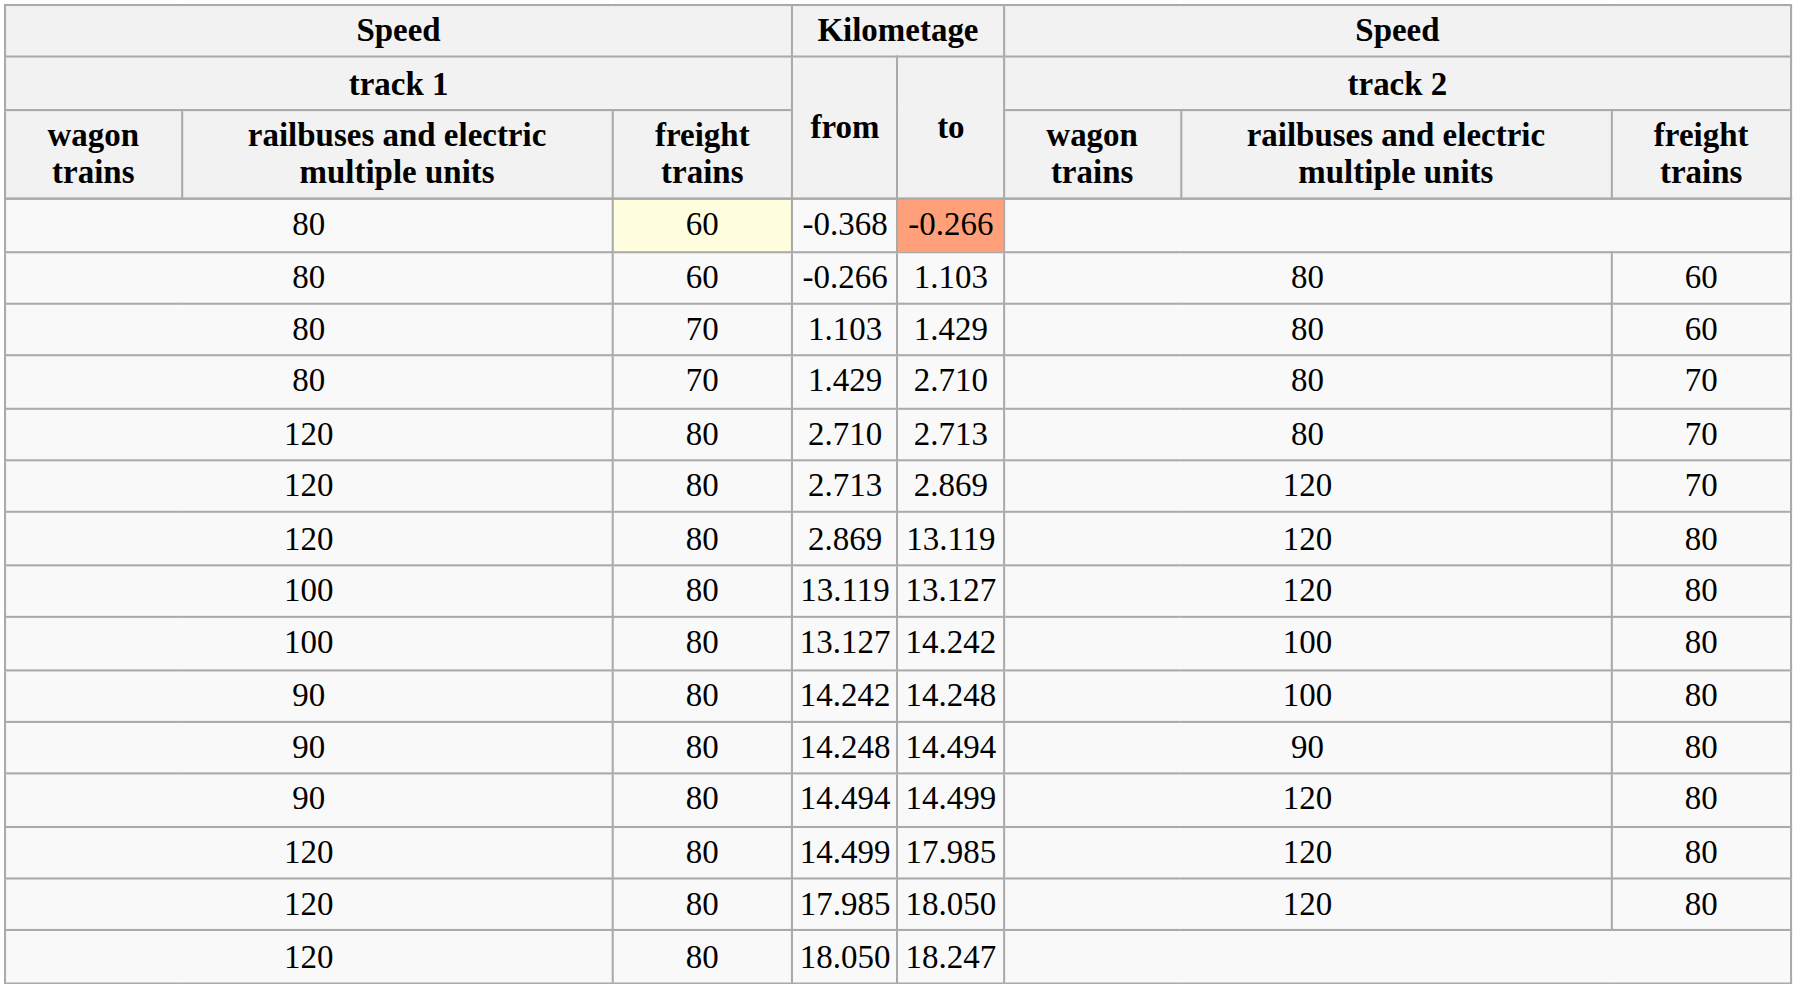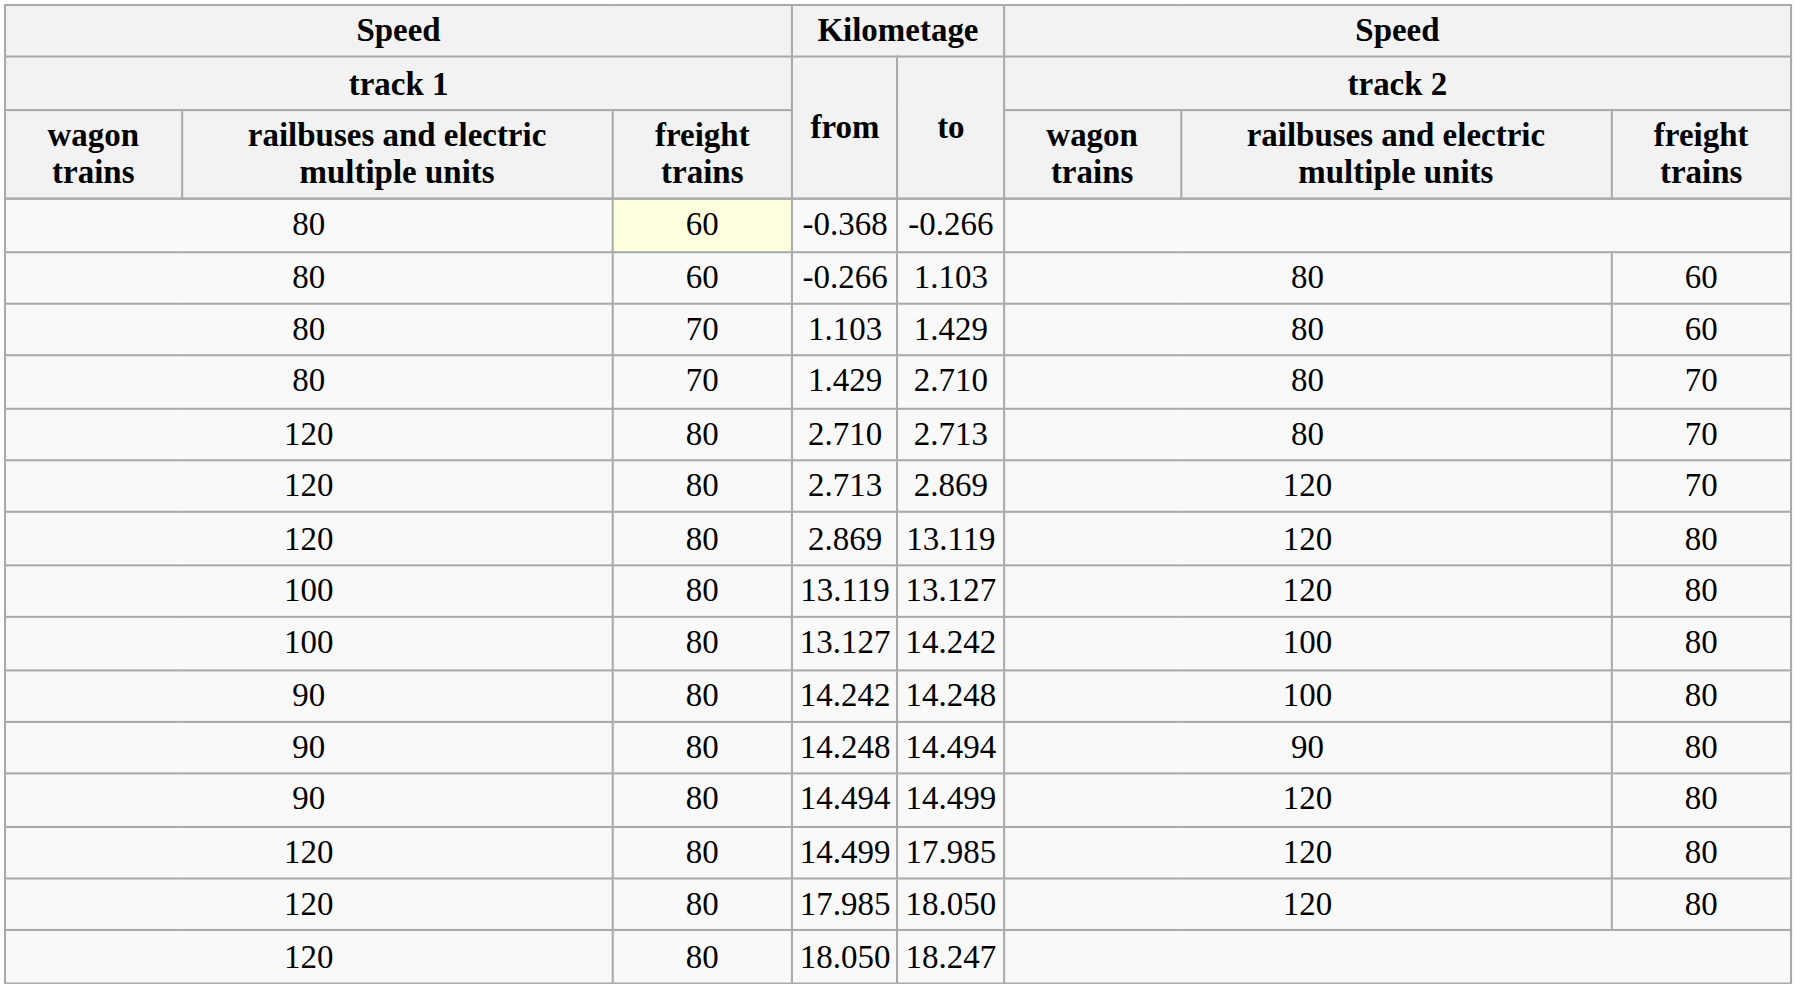(951, 224) lightsalmon background -> (951, 224) no background
